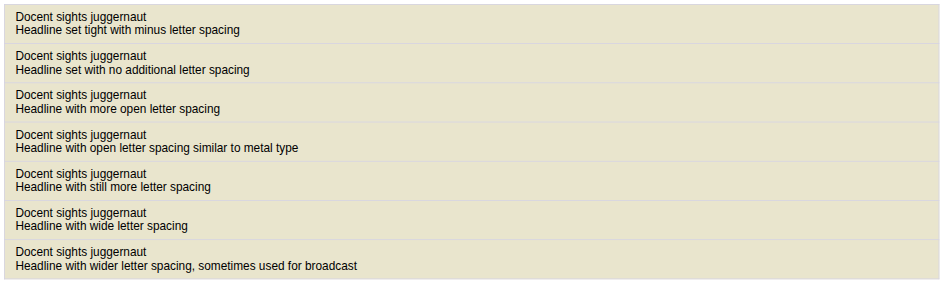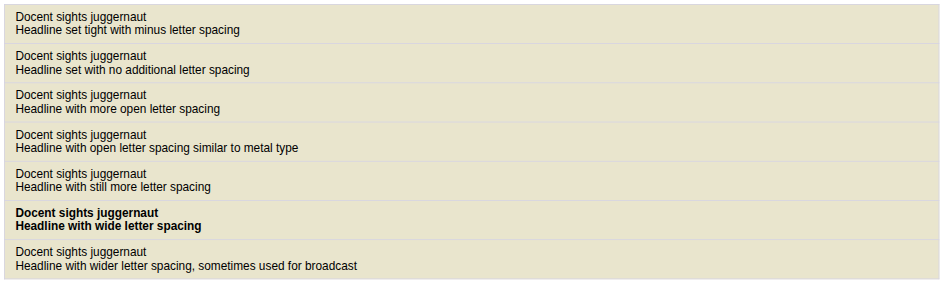(102, 220) normal -> (108, 220) bold
